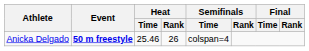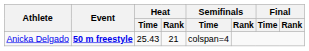(148, 39) 25.46 -> (148, 39) 25.43
(174, 39) 26 -> (174, 39) 21
